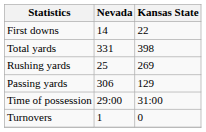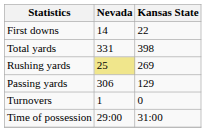(102, 65) no background -> (102, 65) khaki background
rows swapped: (29, 118) <-> (49, 100)
